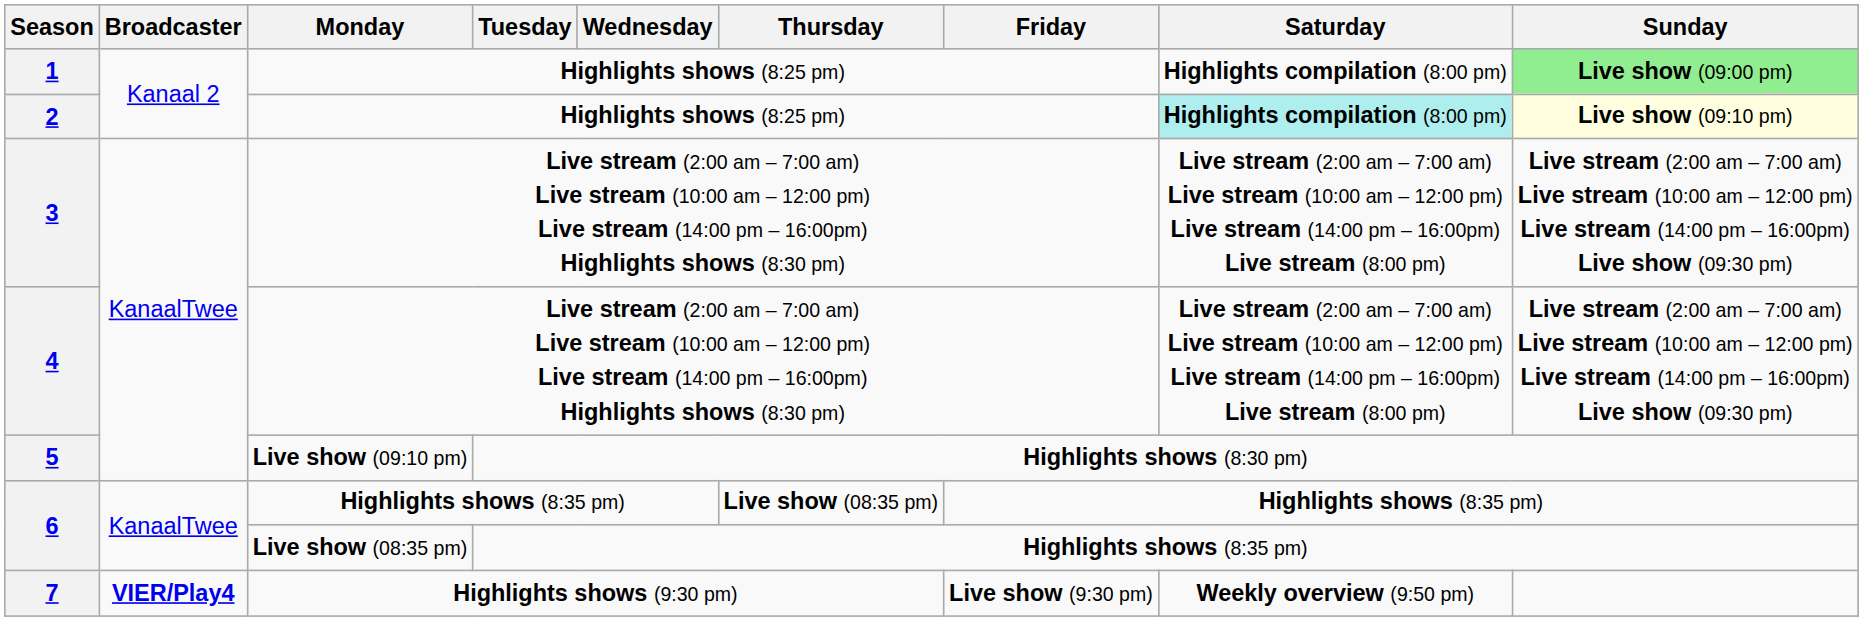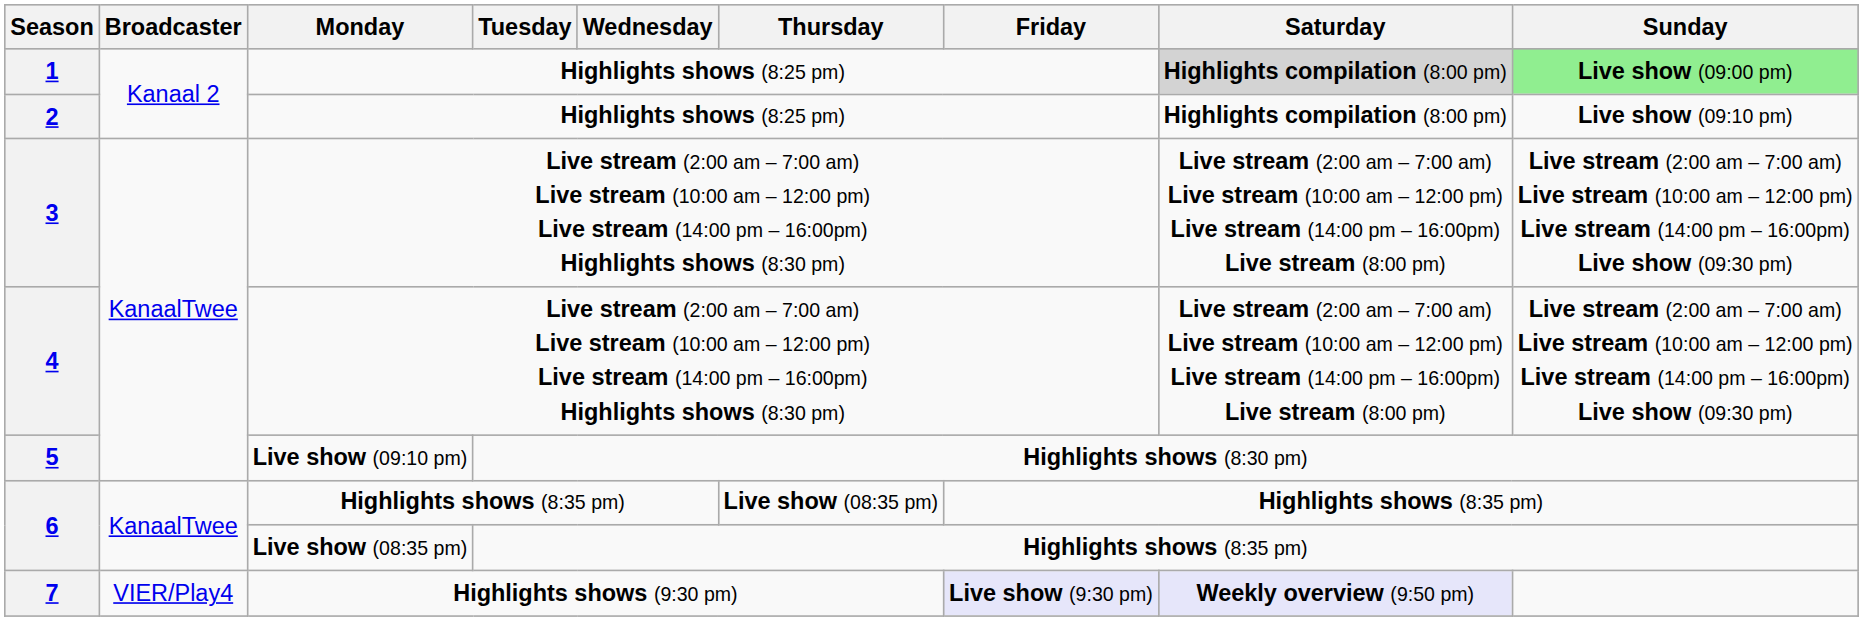(1335, 71) no background -> (1335, 71) lightgrey background
(1335, 116) paleturquoise background -> (1335, 116) no background
(1685, 116) lightyellow background -> (1685, 116) no background
(173, 593) bold -> (173, 593) normal
(1051, 593) no background -> (1051, 593) lavender background
(1335, 593) no background -> (1335, 593) lavender background
